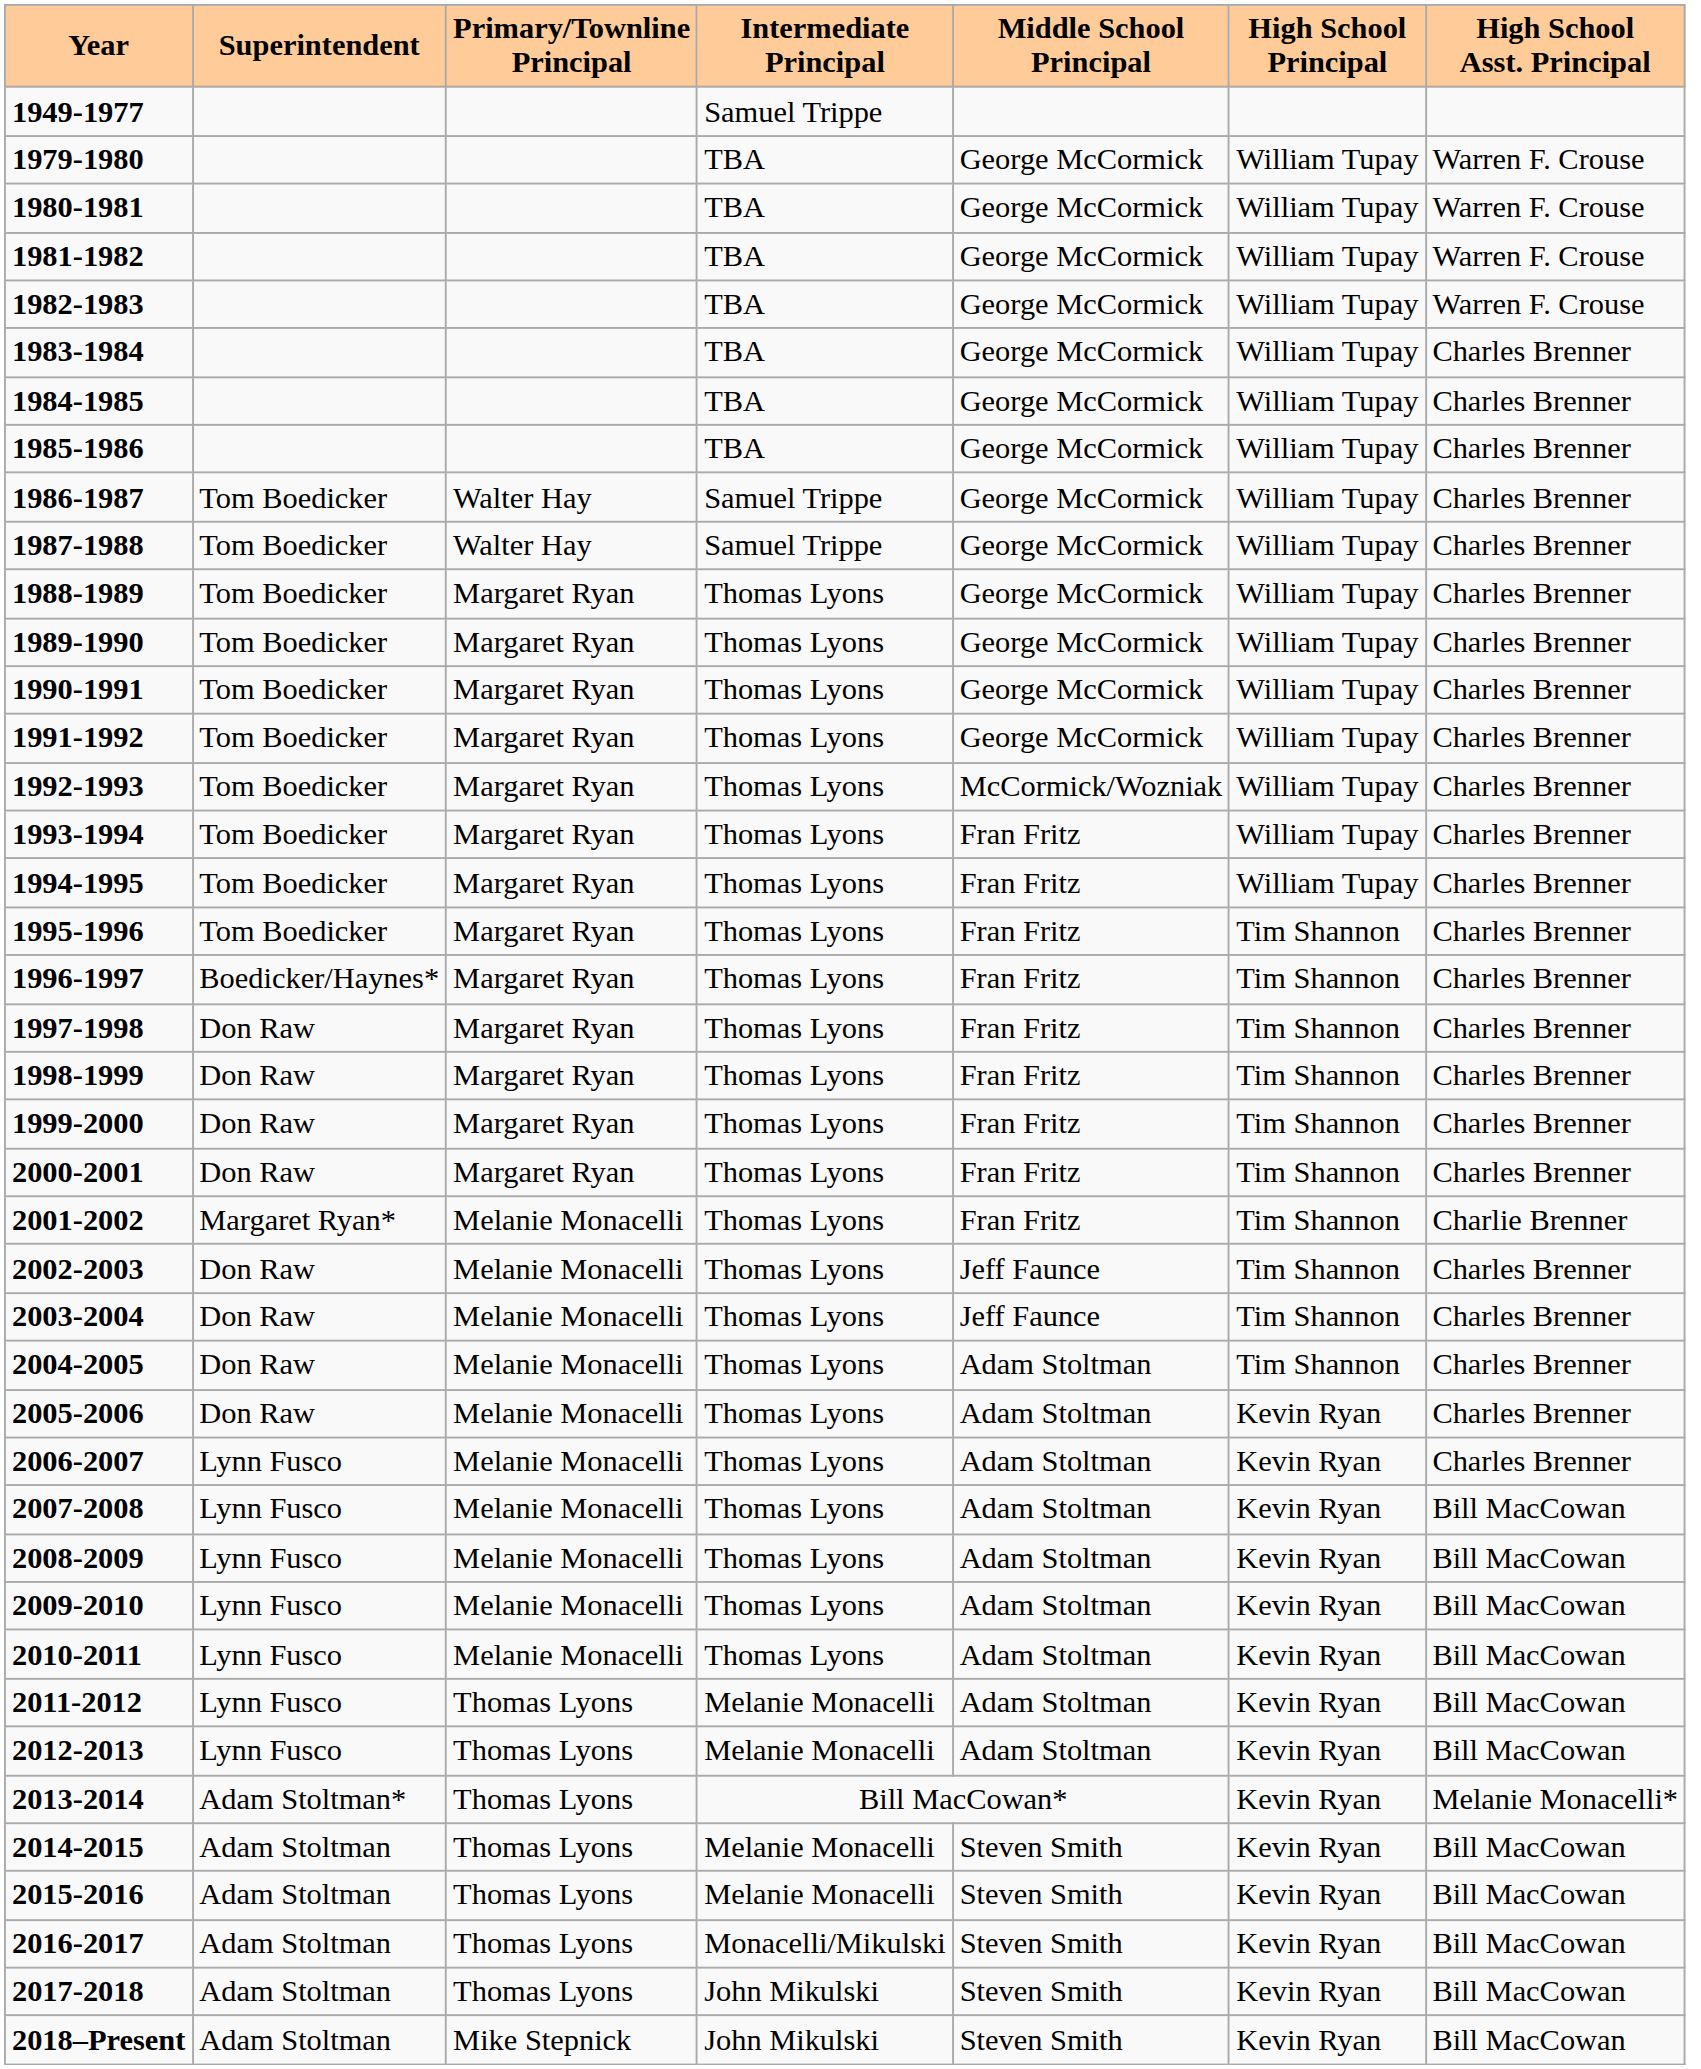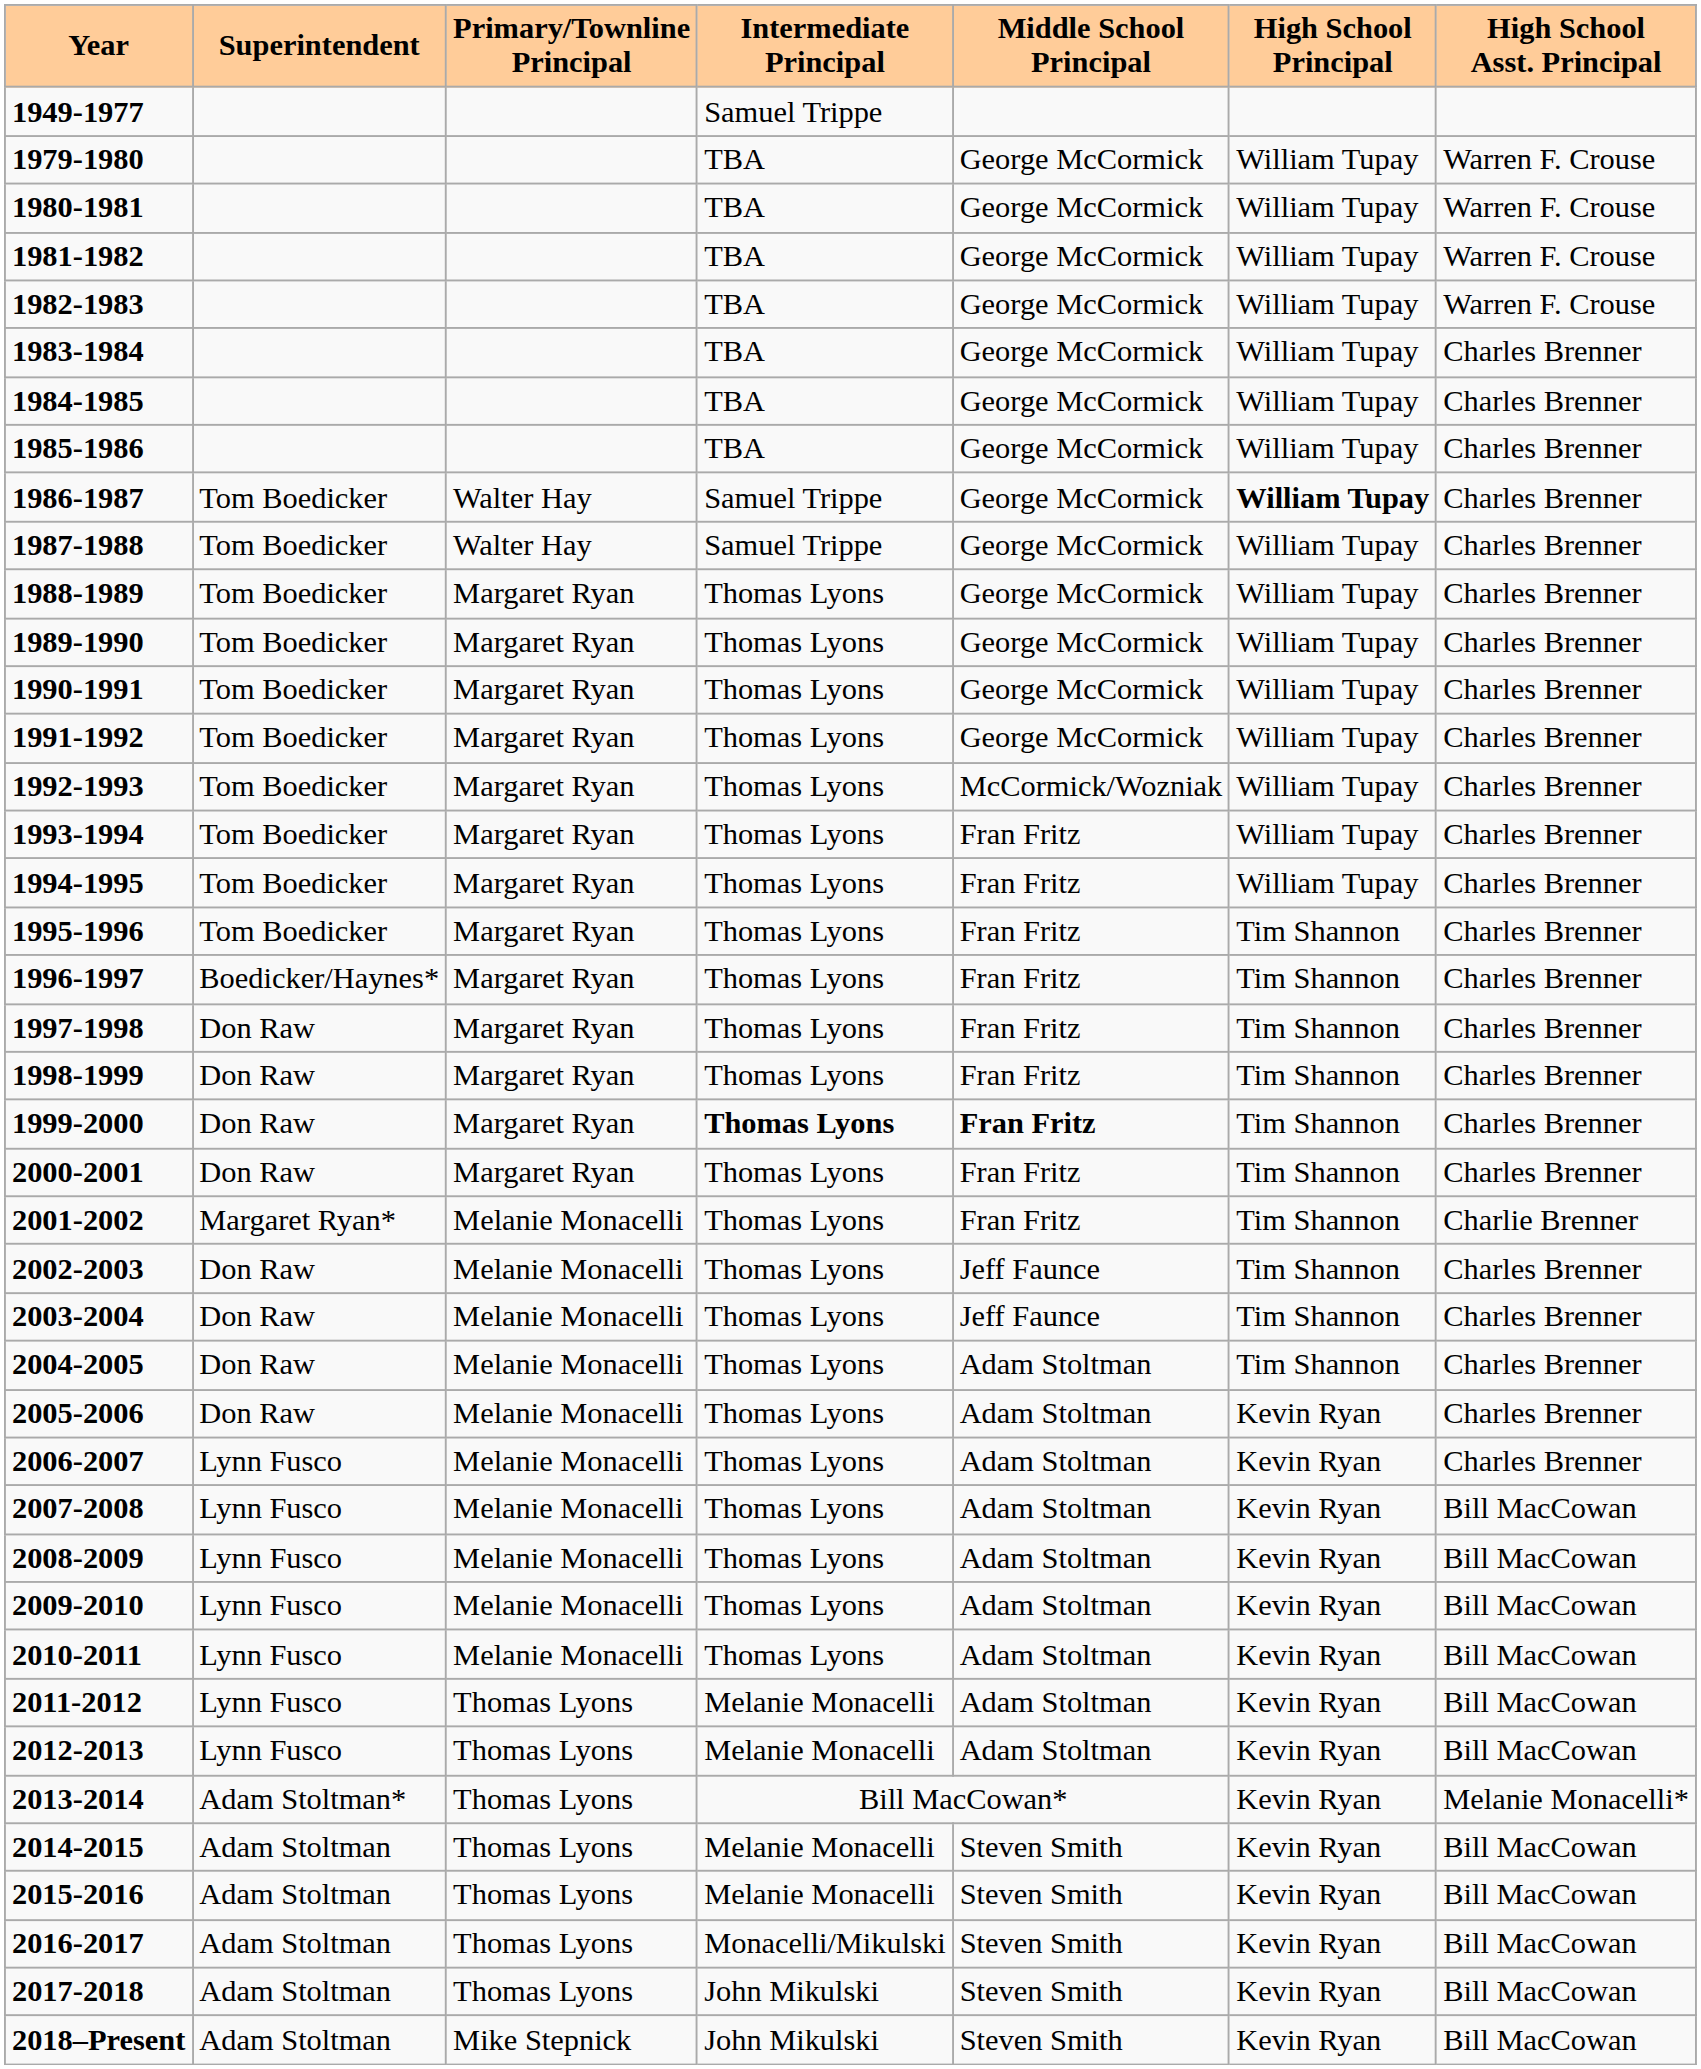(1327, 496) normal -> (1333, 496) bold
(794, 1123) normal -> (799, 1123) bold
(1020, 1123) normal -> (1028, 1123) bold
